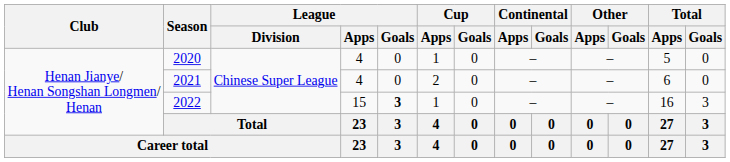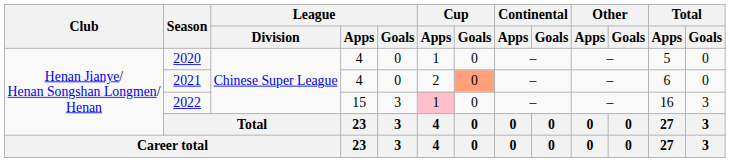(475, 80) no background -> (475, 80) lightsalmon background
(398, 102) bold -> (398, 102) normal
(436, 102) no background -> (436, 102) pink background
